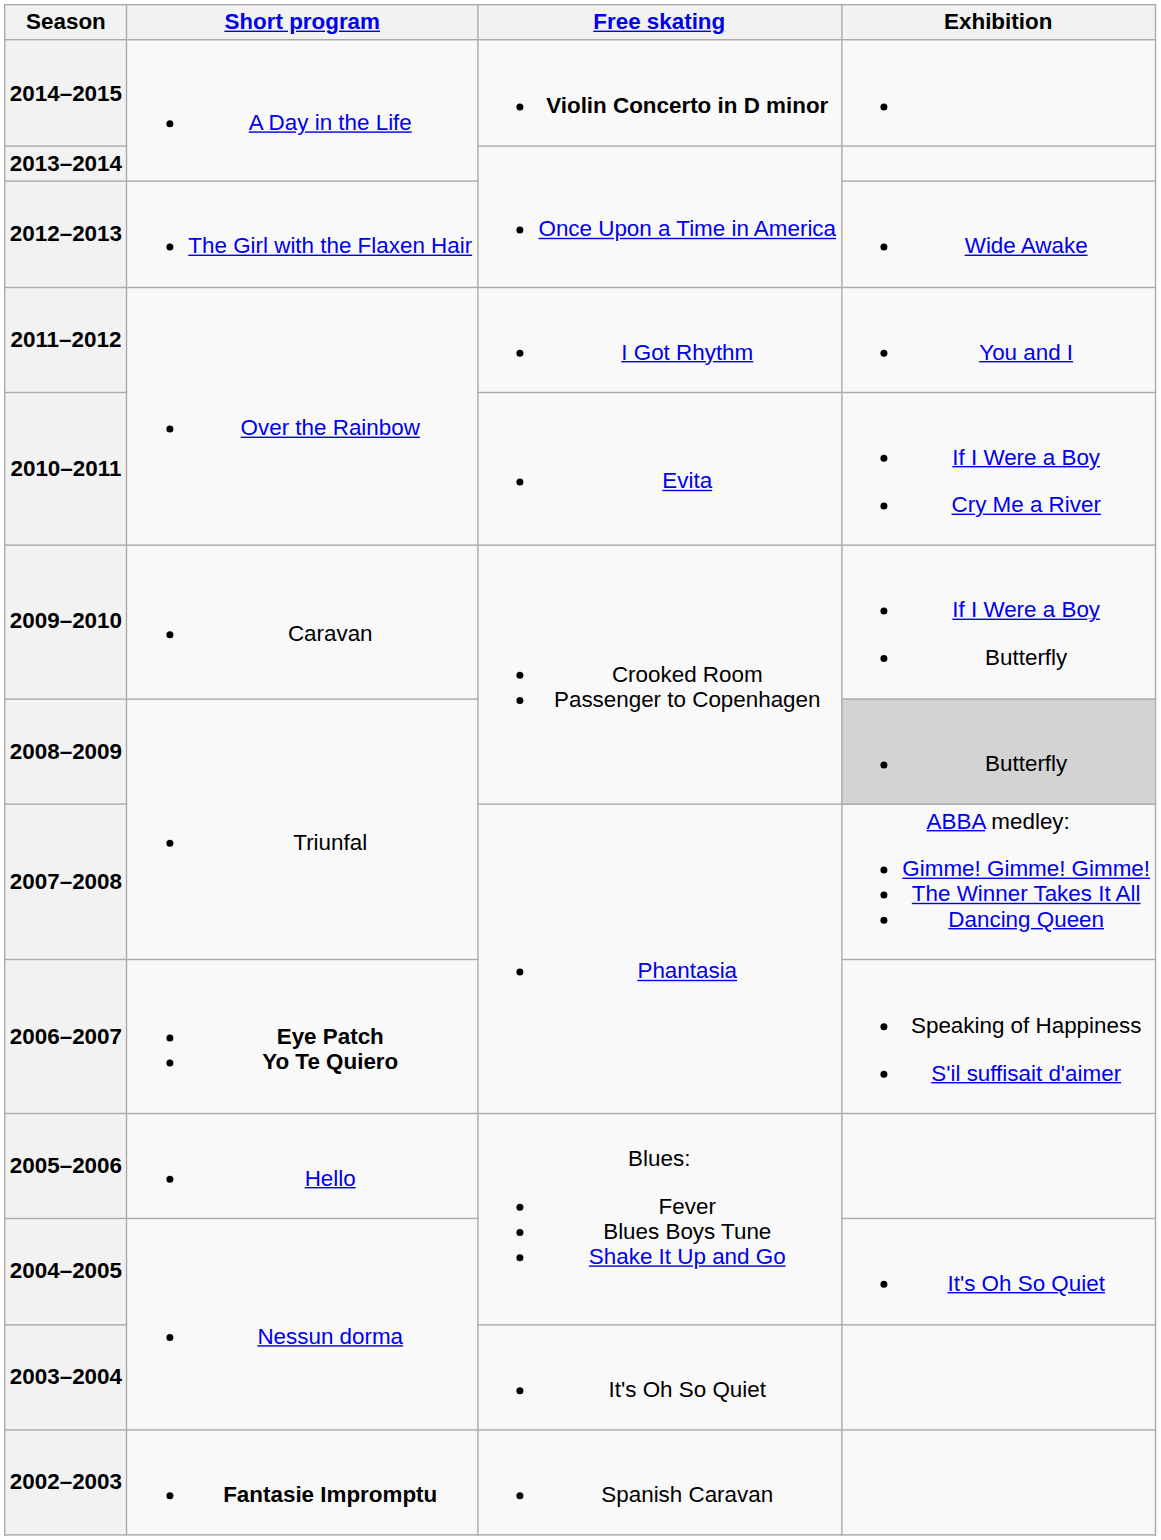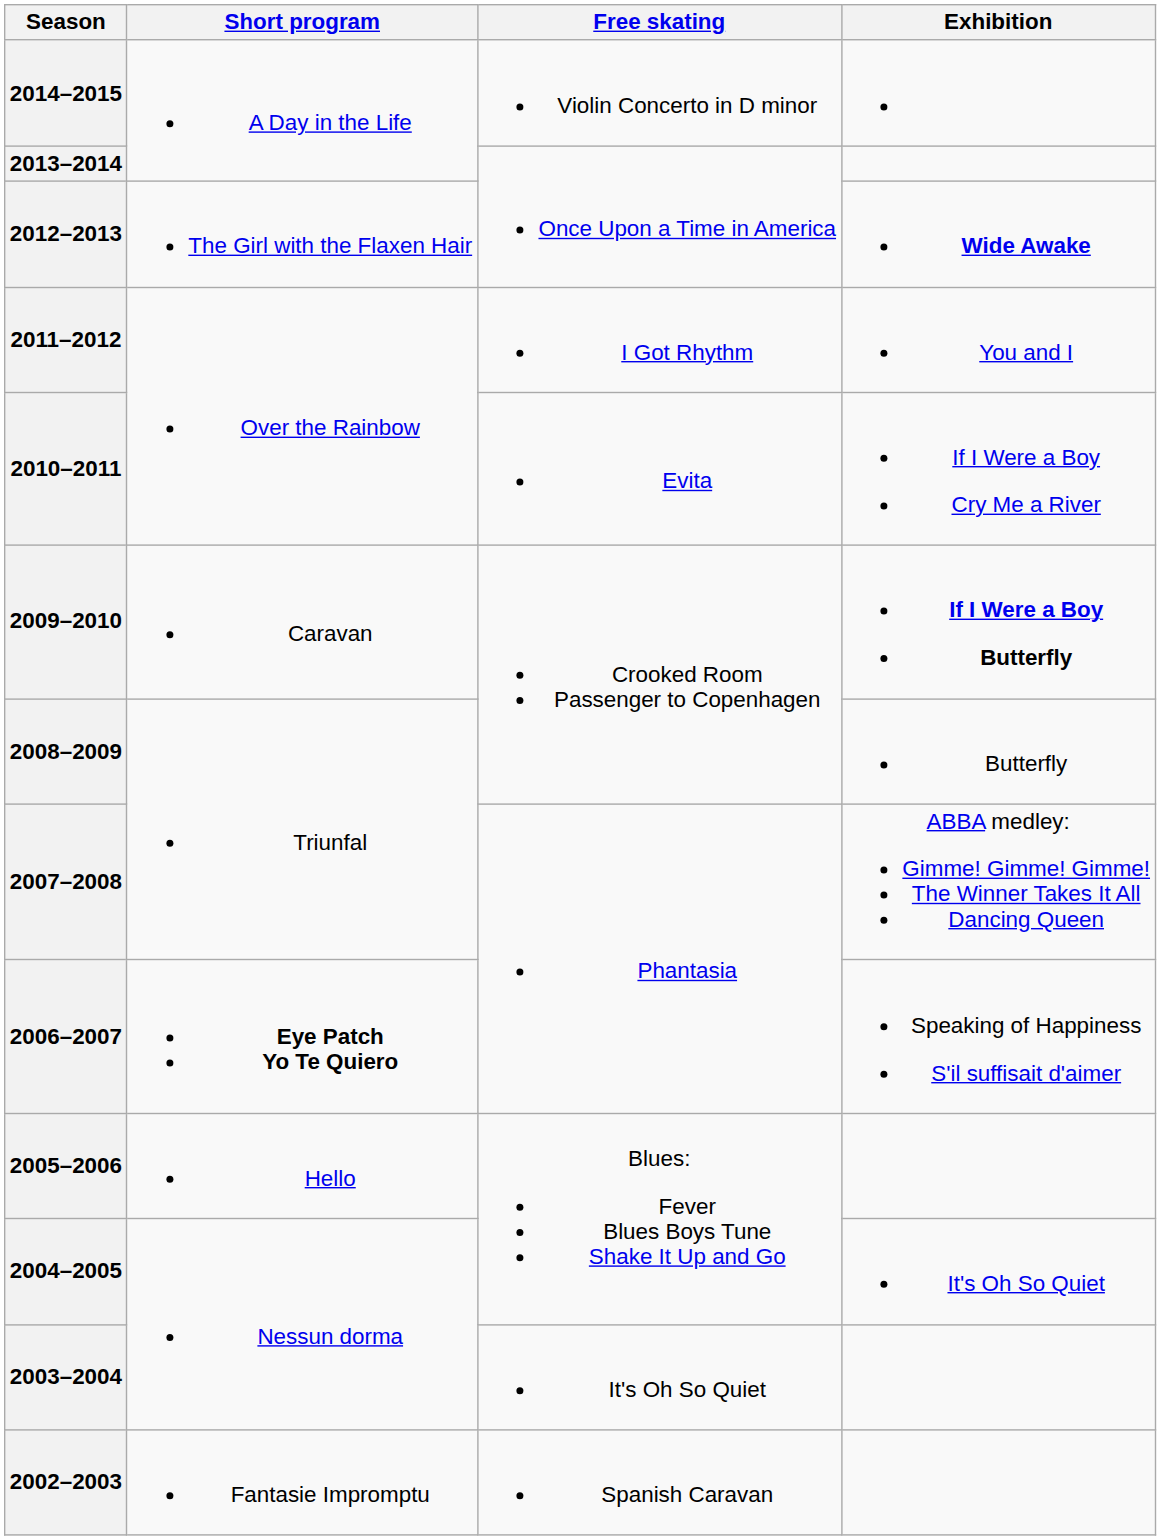(659, 106) bold -> (659, 106) normal
(998, 247) normal -> (998, 247) bold
(998, 635) normal -> (998, 635) bold
(998, 764) lightgrey background -> (998, 764) no background
(302, 1495) bold -> (302, 1495) normal
